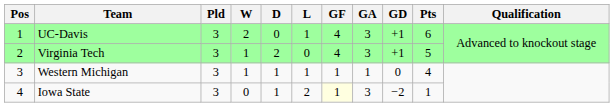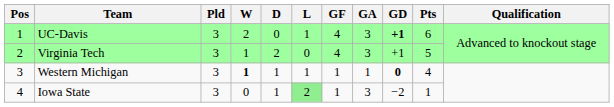(398, 33) normal -> (398, 33) bold
(246, 72) normal -> (246, 72) bold
(398, 72) normal -> (398, 72) bold
(307, 92) no background -> (307, 92) lightgreen background
(337, 92) lightyellow background -> (337, 92) no background
